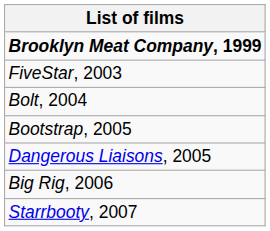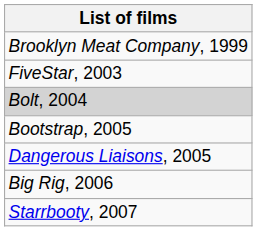(135, 45) bold -> (128, 45) normal
(48, 101) no background -> (48, 101) lightgrey background
